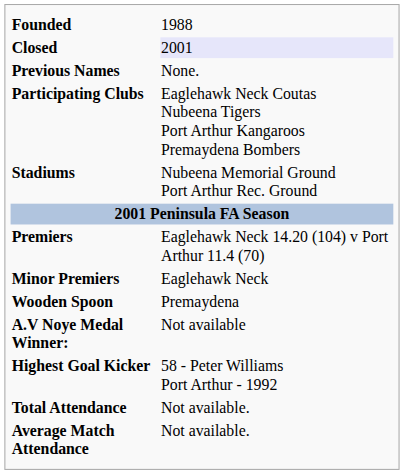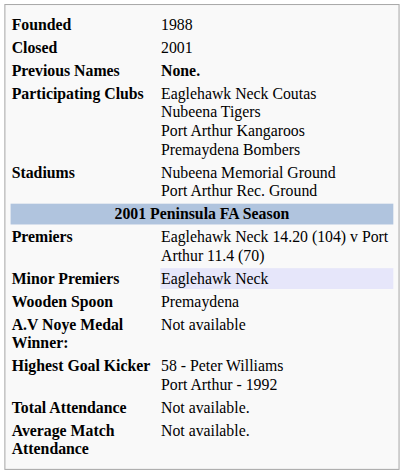(177, 47) lavender background -> (177, 47) no background
(180, 70) normal -> (181, 70) bold
(215, 278) no background -> (215, 278) lavender background
